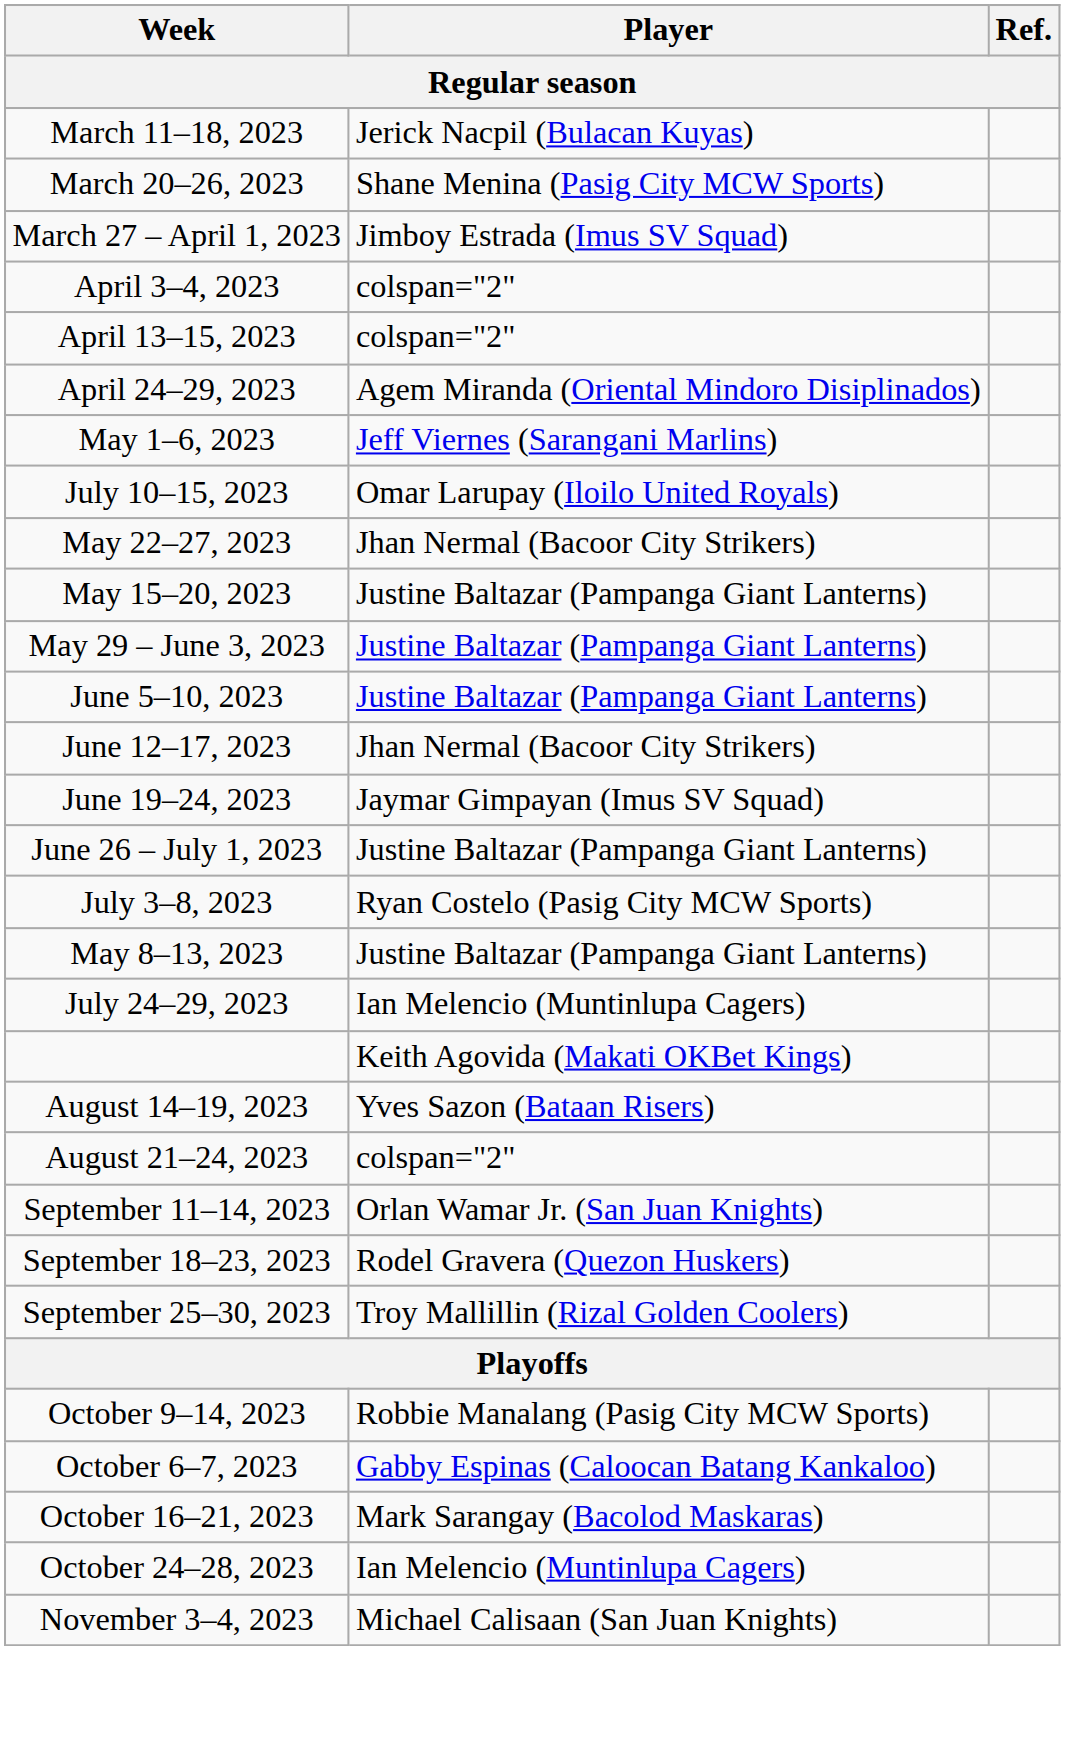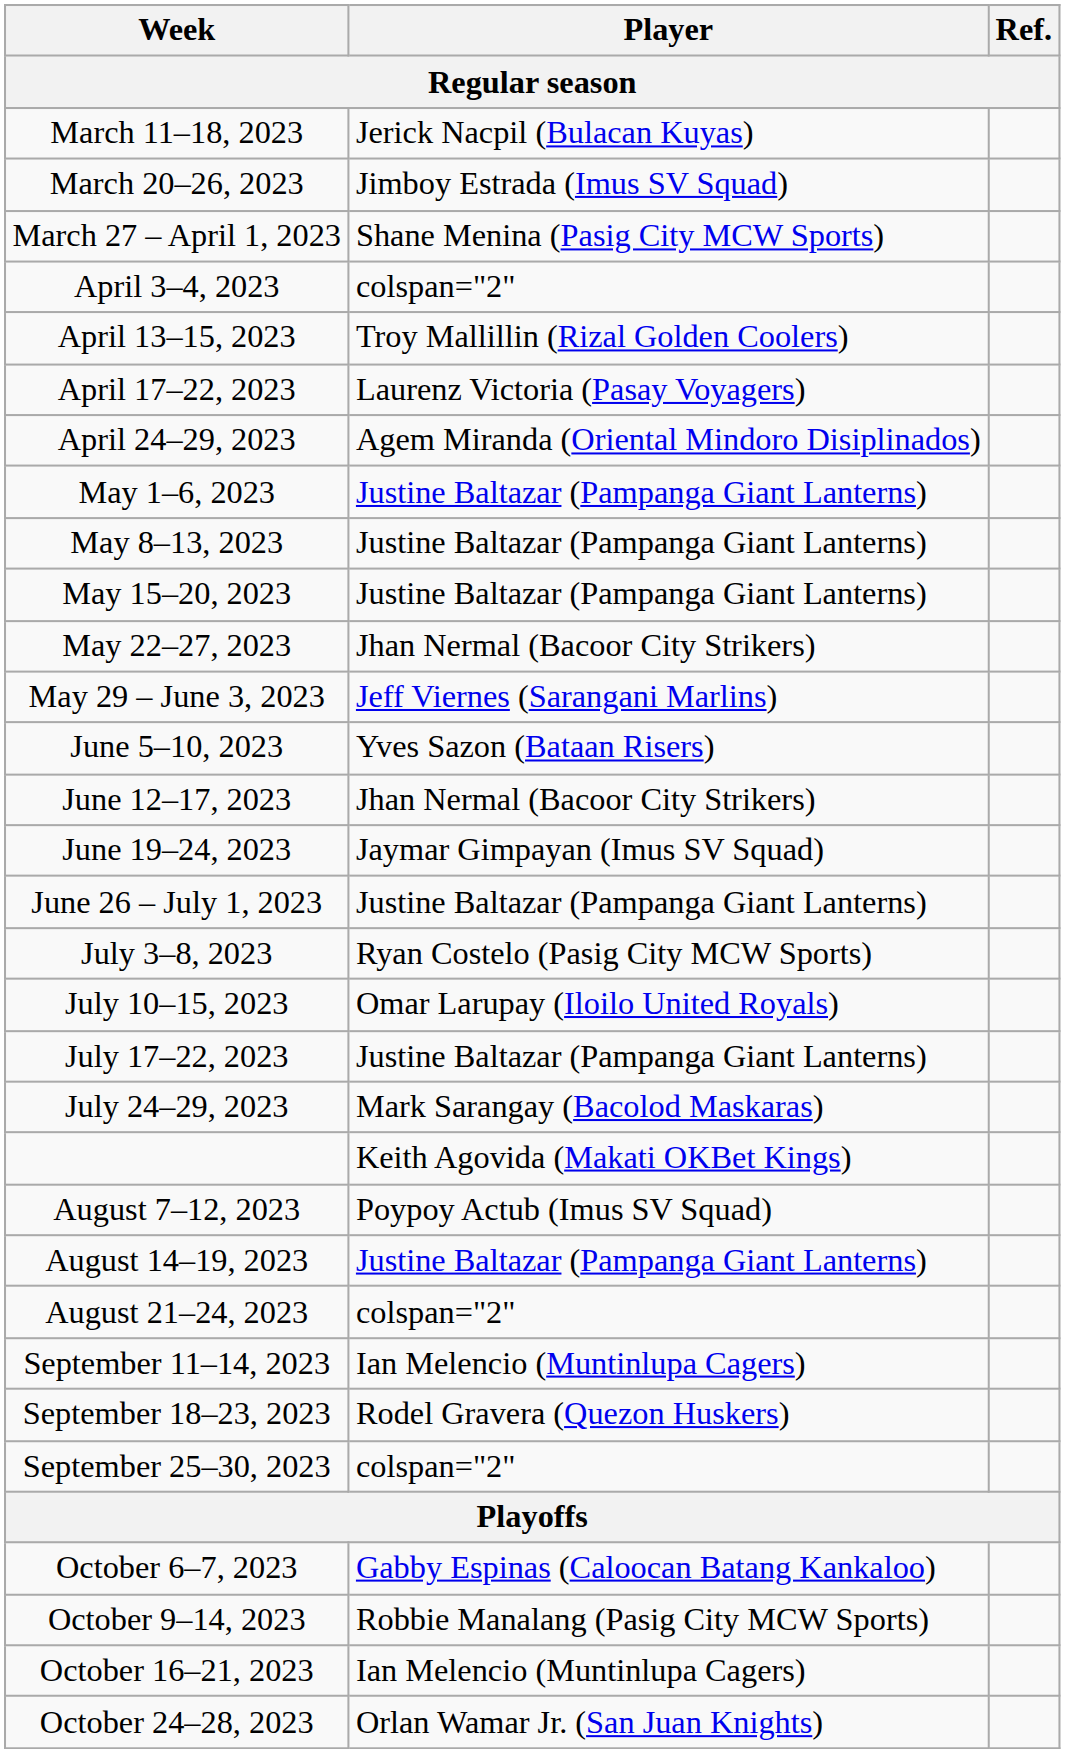(620, 183) Shane Menina (Pasig City MCW Sports) -> (572, 183) Jimboy Estrada (Imus SV Squad)
(572, 235) Jimboy Estrada (Imus SV Squad) -> (620, 235) Shane Menina (Pasig City MCW Sports)
(436, 337) colspan="2" -> (602, 337) Troy Mallillin (Rizal Golden Coolers)
+ row: (177, 388)
(567, 440) Jeff Viernes (Sarangani Marlins) -> (641, 491) Justine Baltazar (Pampanga Giant Lanterns)
rows swapped: (177, 952) <-> (177, 491)
rows swapped: (177, 593) <-> (177, 542)
(641, 645) Justine Baltazar (Pampanga Giant Lanterns) -> (567, 696) Jeff Viernes (Sarangani Marlins)
(641, 696) Justine Baltazar (Pampanga Giant Lanterns) -> (535, 747) Yves Sazon (Bataan Risers)
+ row: (177, 1055)
(581, 1004) Ian Melencio (Muntinlupa Cagers) -> (590, 1106) Mark Sarangay (Bacolod Maskaras)
+ row: (177, 1209)
(535, 1106) Yves Sazon (Bataan Risers) -> (641, 1260) Justine Baltazar (Pampanga Giant Lanterns)
(590, 1209) Orlan Wamar Jr. (San Juan Knights) -> (581, 1362) Ian Melencio (Muntinlupa Cagers)
(602, 1311) Troy Mallillin (Rizal Golden Coolers) -> (436, 1465) colspan="2"
rows swapped: (177, 1465) <-> (177, 1414)
(590, 1516) Mark Sarangay (Bacolod Maskaras) -> (581, 1670) Ian Melencio (Muntinlupa Cagers)
(581, 1567) Ian Melencio (Muntinlupa Cagers) -> (590, 1721) Orlan Wamar Jr. (San Juan Knights)
- row: (177, 1619)
